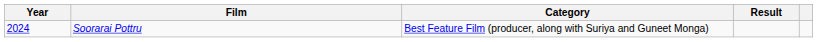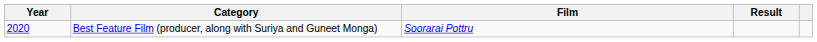columns swapped: (567, 12) <-> (236, 12)
(18, 28) 2024 -> (18, 28) 2020
